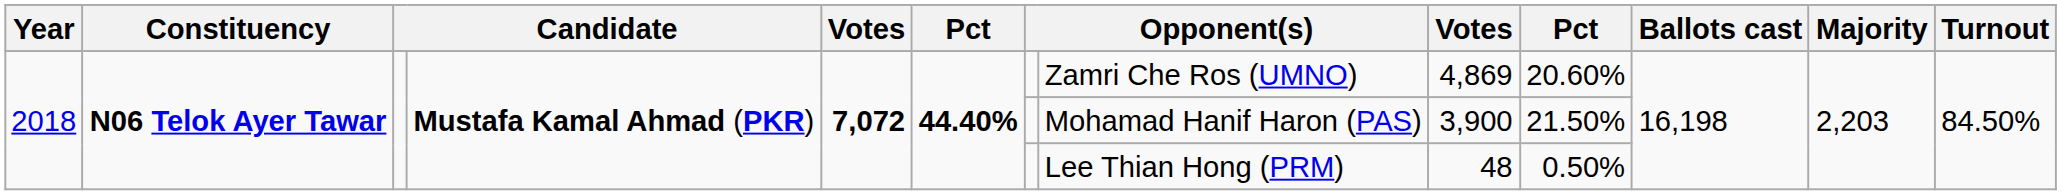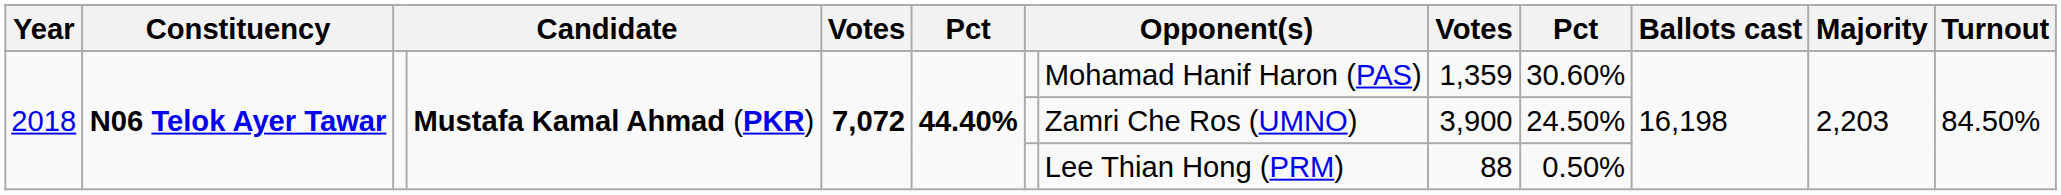(1201, 74) Zamri Che Ros (UMNO) -> (1233, 74) Mohamad Hanif Haron (PAS)
(1476, 74) 4,869 -> (1476, 74) 1,359
(1576, 74) 20.60% -> (1576, 74) 30.60%
(1233, 120) Mohamad Hanif Haron (PAS) -> (1201, 120) Zamri Che Ros (UMNO)
(1576, 120) 21.50% -> (1576, 120) 24.50%
(1496, 167) 48 -> (1496, 167) 88
